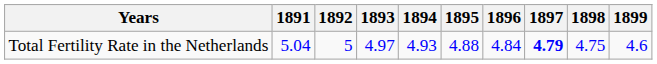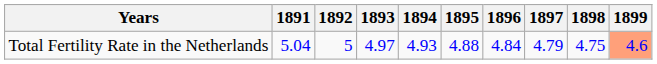(548, 45) bold -> (548, 45) normal
(637, 45) no background -> (637, 45) lightsalmon background
